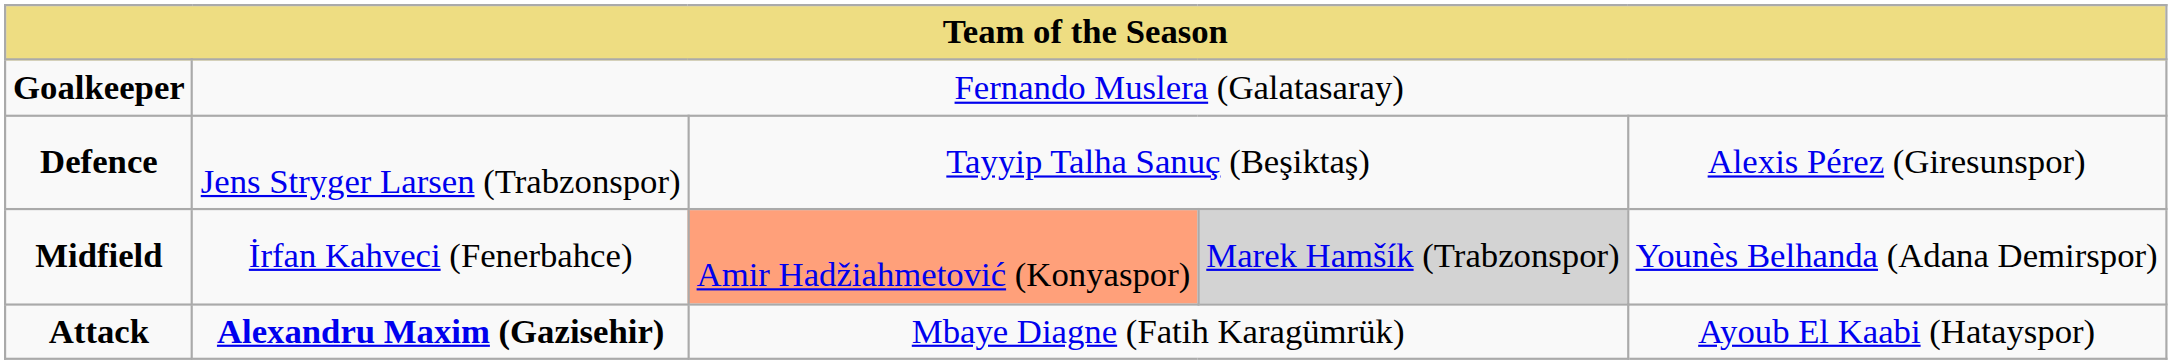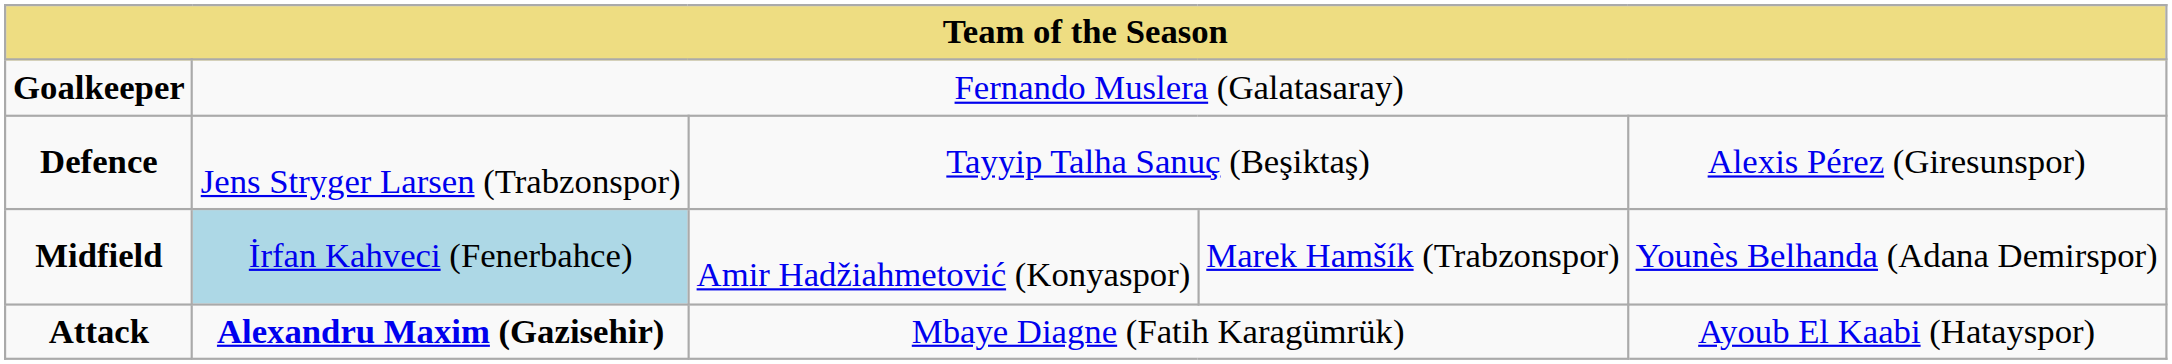(441, 255) no background -> (441, 255) lightblue background
(943, 275) lightsalmon background -> (943, 275) no background
(1413, 255) lightgrey background -> (1413, 255) no background
